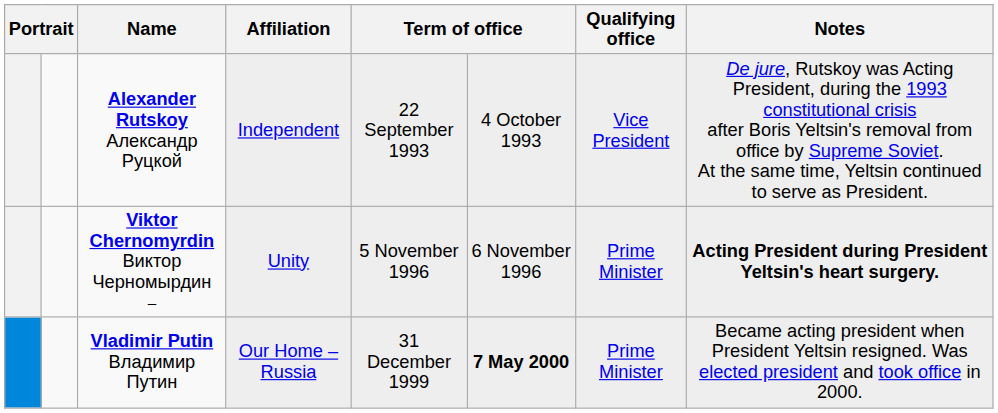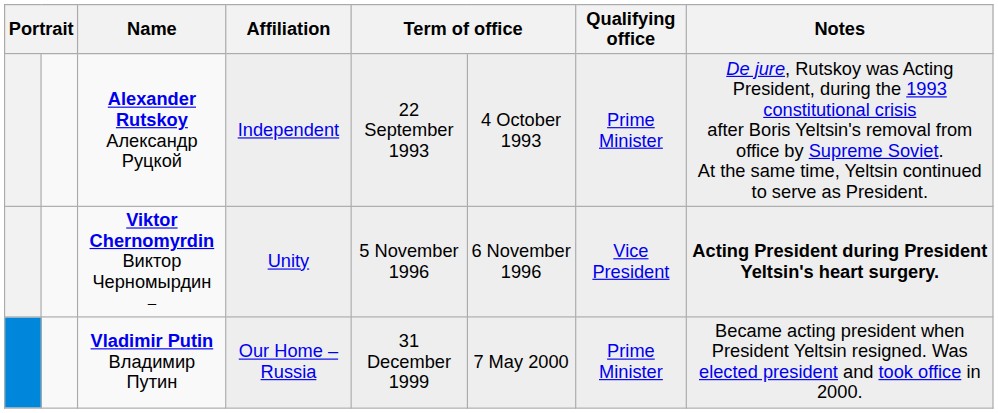(631, 129) Vice President -> (631, 129) Prime Minister
(631, 261) Prime Minister -> (631, 261) Vice President
(521, 362) bold -> (521, 362) normal
